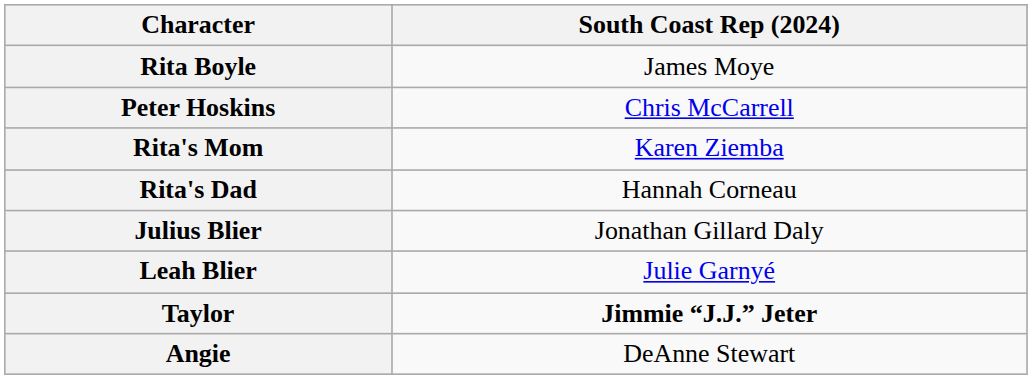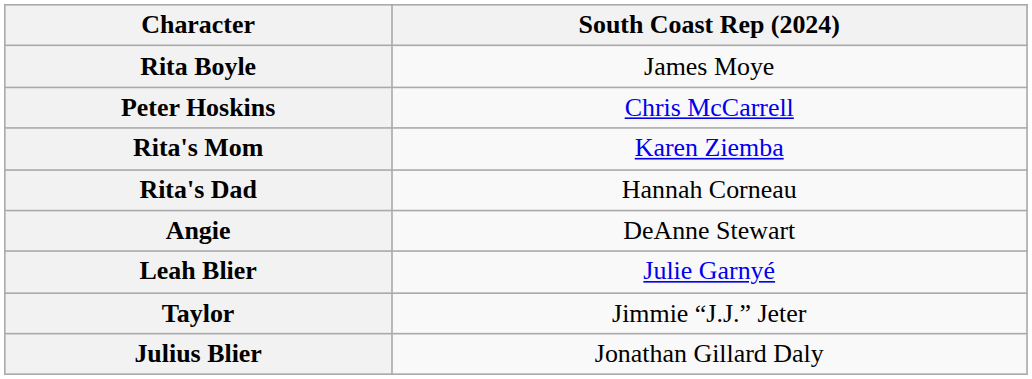rows swapped: (198, 230) <-> (198, 353)
(709, 312) bold -> (709, 312) normal
